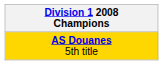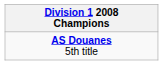(81, 46) gold background -> (81, 46) no background
